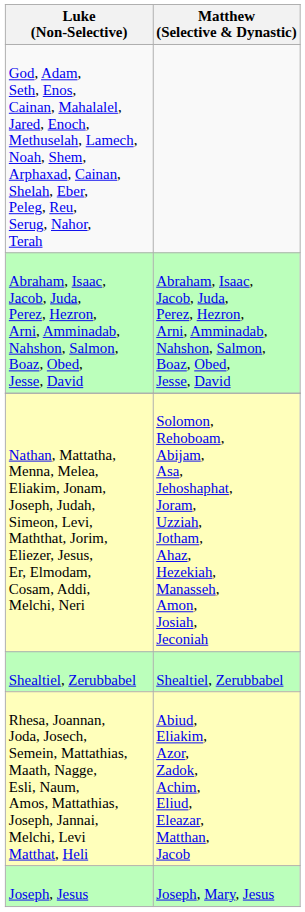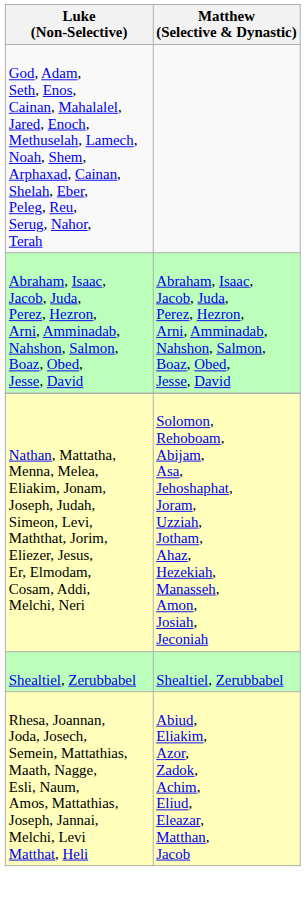- row: (79, 894)
